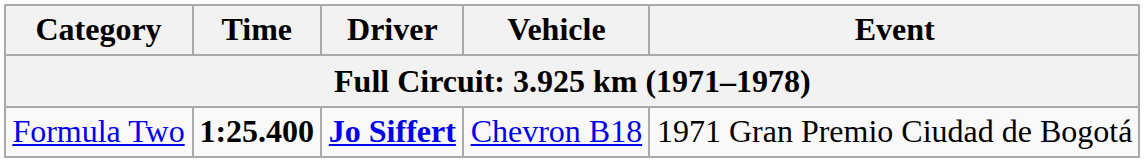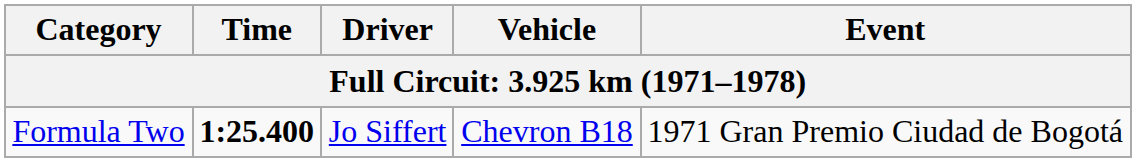(392, 131) bold -> (388, 131) normal
